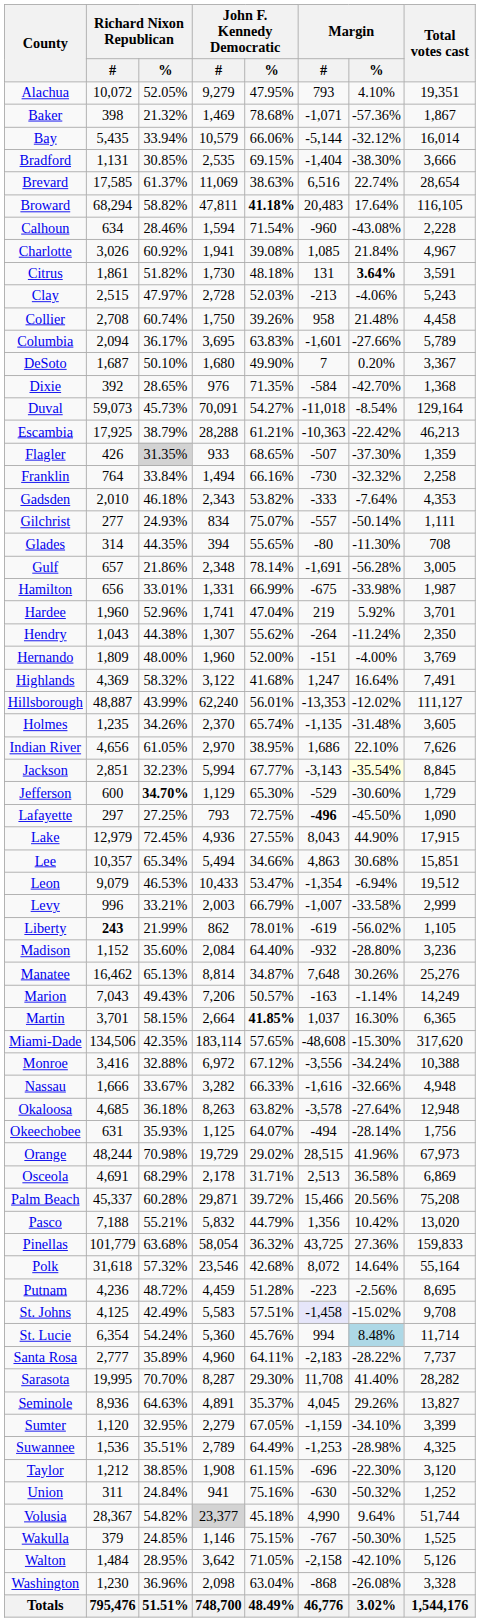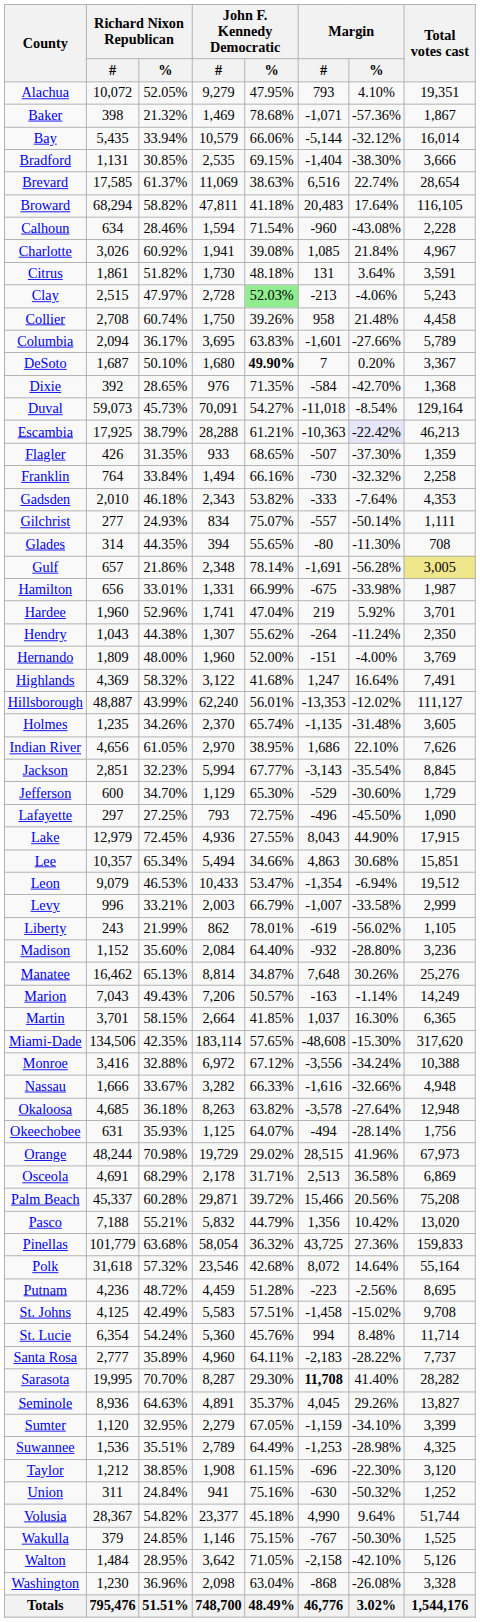(272, 205) bold -> (272, 205) normal
(376, 273) bold -> (376, 273) normal
(272, 296) no background -> (272, 296) lightgreen background
(272, 364) normal -> (272, 364) bold
(376, 431) no background -> (376, 431) lavender background
(165, 454) lightgrey background -> (165, 454) no background
(440, 567) no background -> (440, 567) khaki background
(376, 770) lightyellow background -> (376, 770) no background
(165, 793) bold -> (165, 793) normal
(324, 815) bold -> (324, 815) normal
(113, 928) bold -> (113, 928) normal
(272, 1018) bold -> (272, 1018) normal
(324, 1312) lavender background -> (324, 1312) no background
(376, 1335) lightblue background -> (376, 1335) no background
(324, 1380) normal -> (324, 1380) bold
(218, 1515) lightgrey background -> (218, 1515) no background
